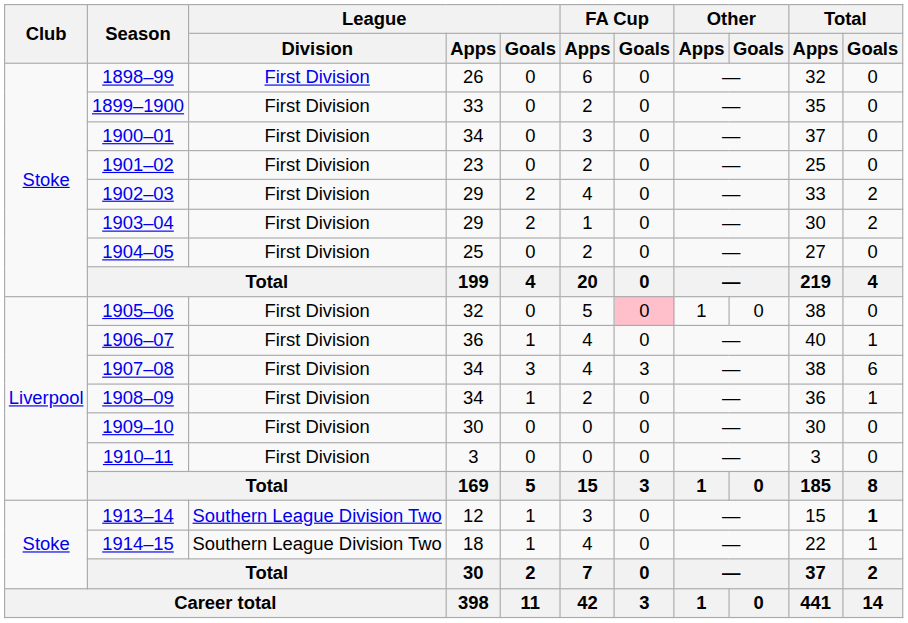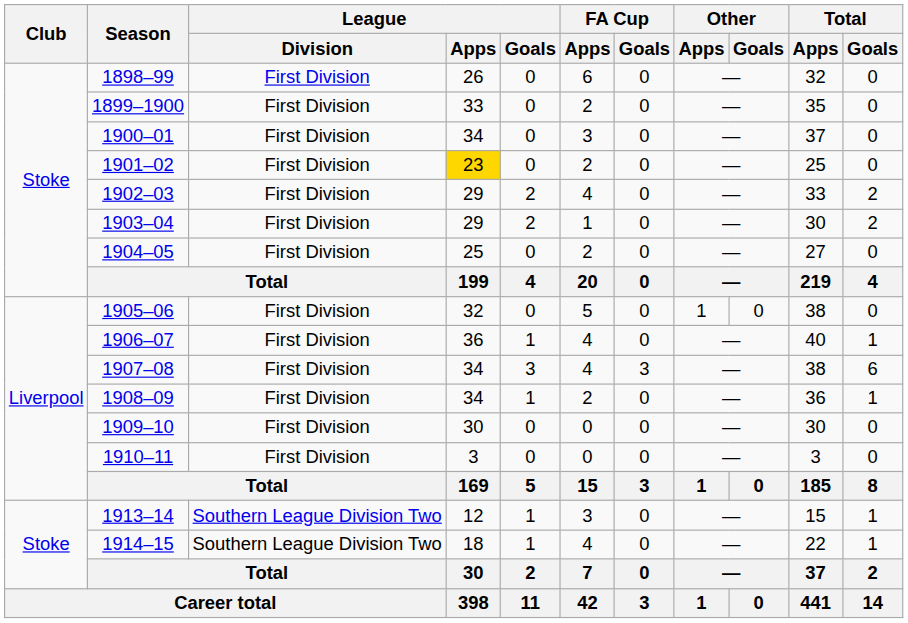(473, 164) no background -> (473, 164) gold background
(644, 310) pink background -> (644, 310) no background
(873, 515) bold -> (873, 515) normal
